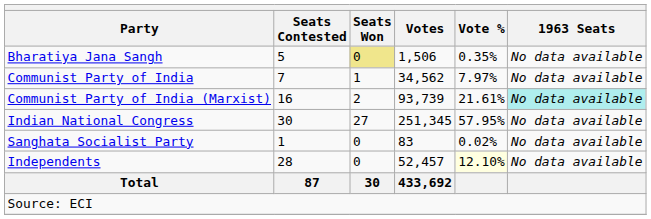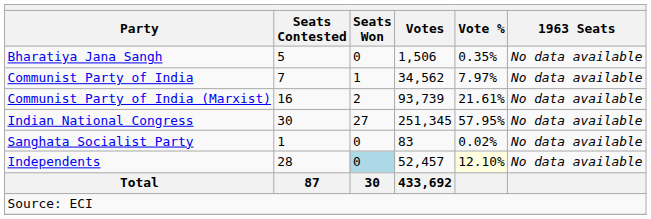(357, 57) khaki background -> (357, 57) no background
(577, 99) paleturquoise background -> (577, 99) no background
(357, 162) no background -> (357, 162) lightblue background
